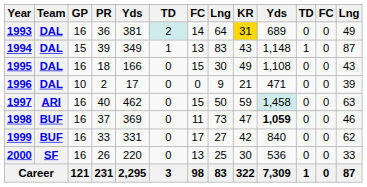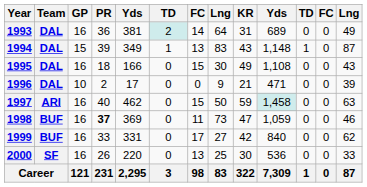(245, 31) gold background -> (245, 31) no background
(104, 119) normal -> (104, 119) bold
(277, 119) bold -> (277, 119) normal
